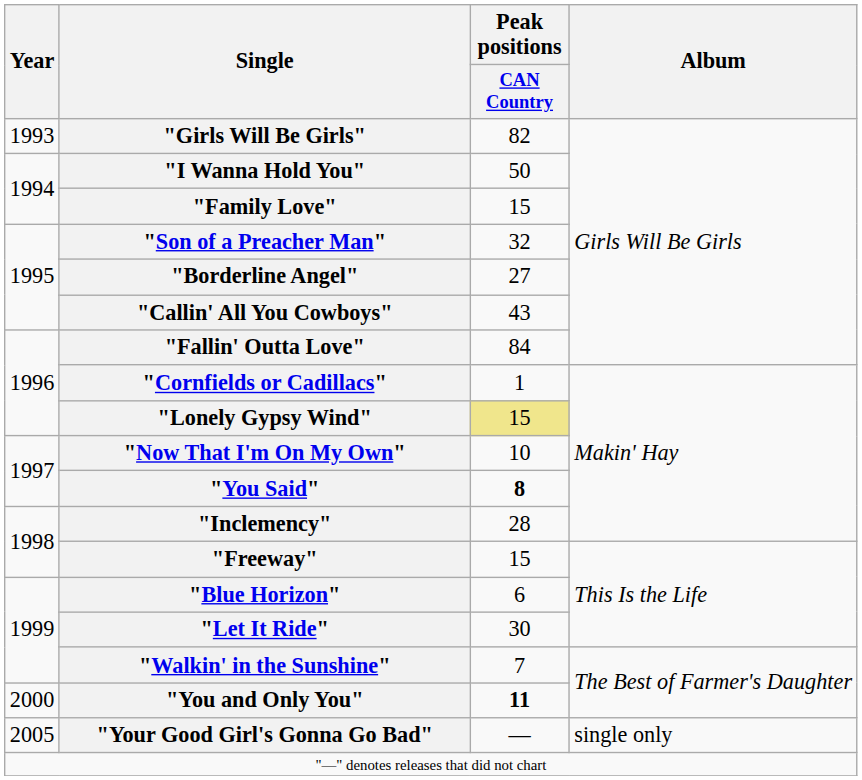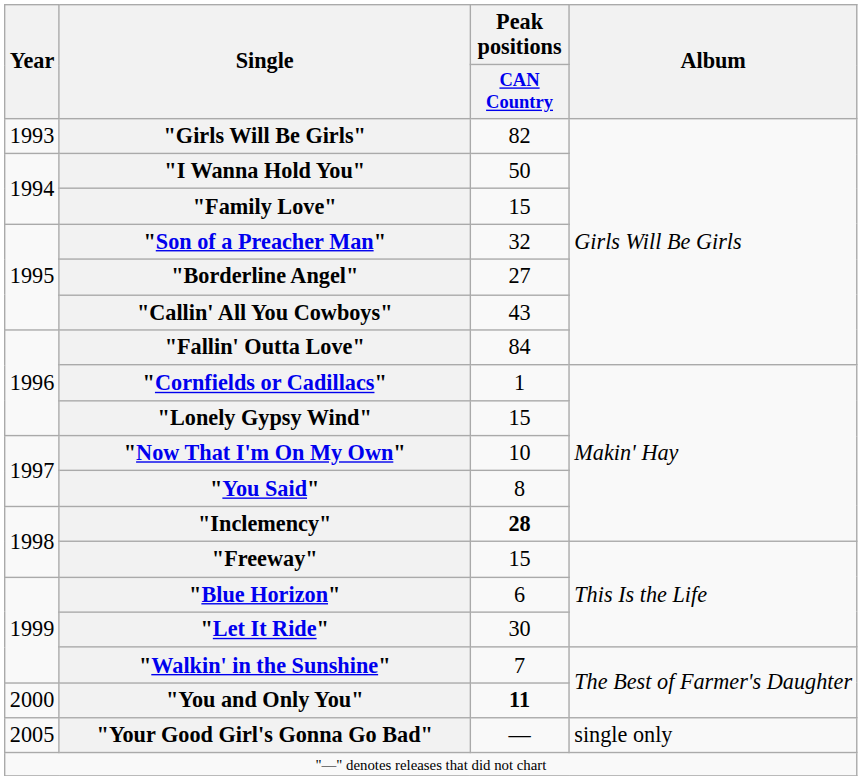(520, 417) khaki background -> (520, 417) no background
(520, 488) bold -> (520, 488) normal
(520, 523) normal -> (520, 523) bold
